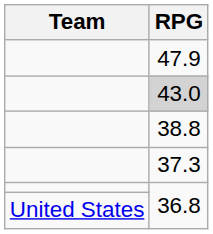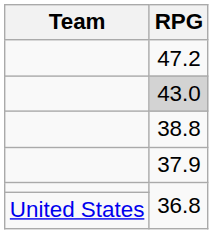(179, 57) 47.9 -> (179, 57) 47.2
(179, 164) 37.3 -> (179, 164) 37.9
